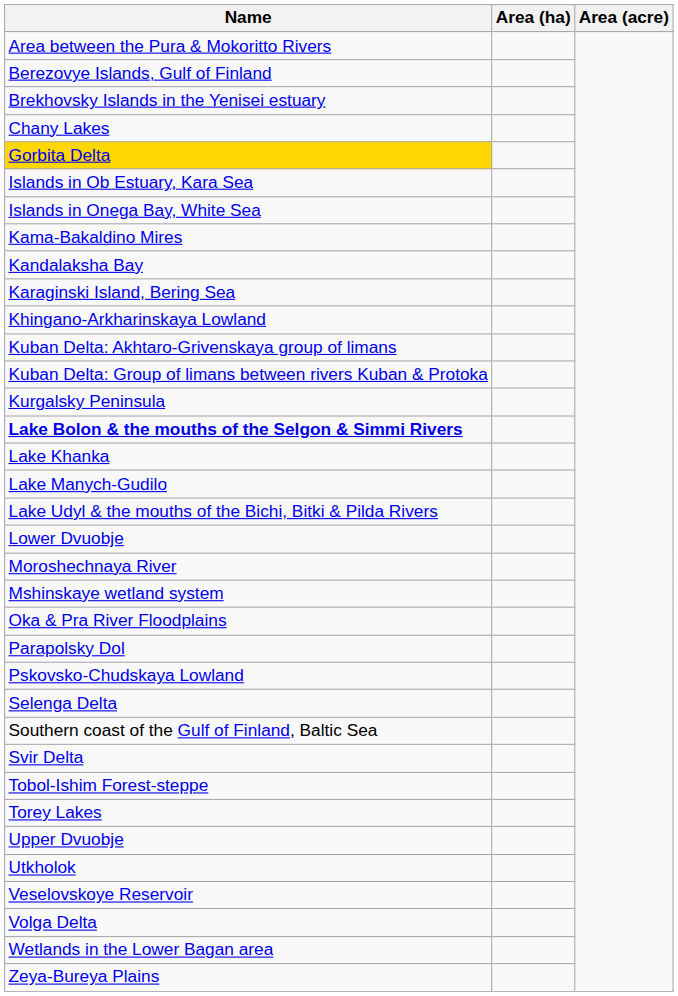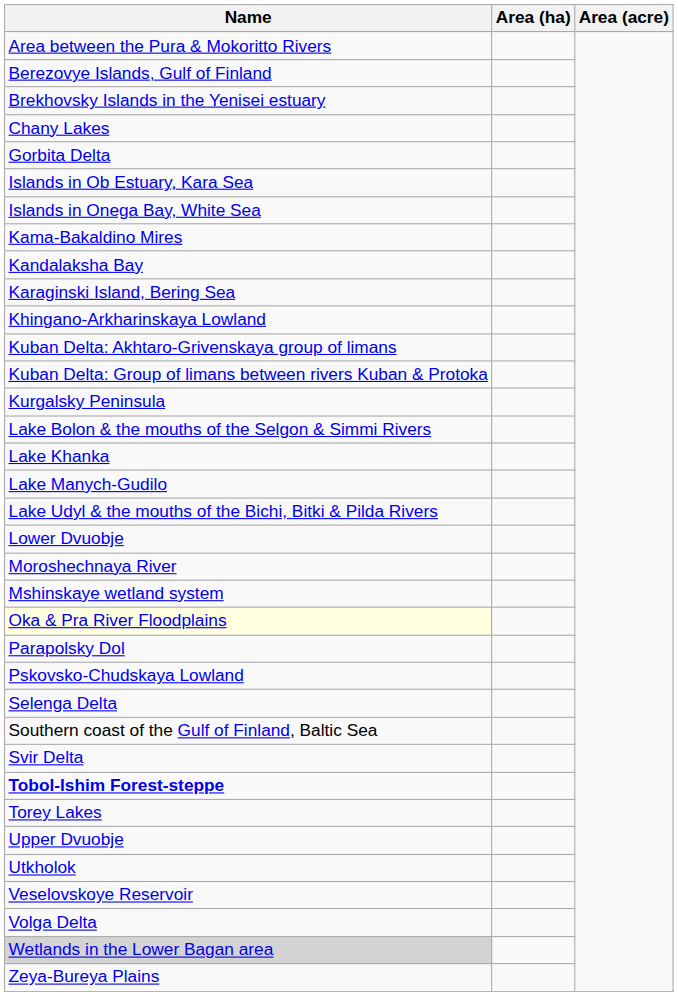(59, 155) gold background -> (59, 155) no background
(236, 429) bold -> (220, 429) normal
(118, 621) no background -> (118, 621) lightyellow background
(108, 785) normal -> (116, 785) bold
(141, 949) no background -> (141, 949) lightgrey background
